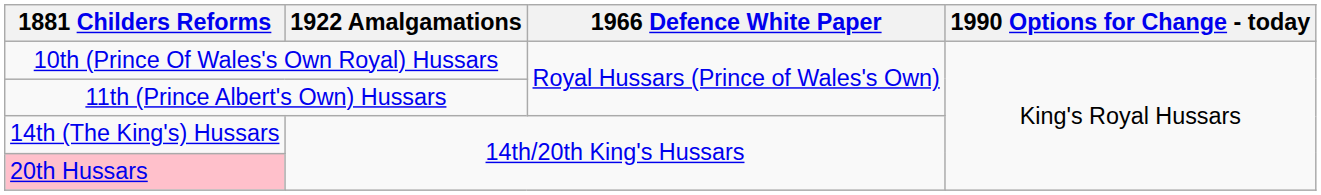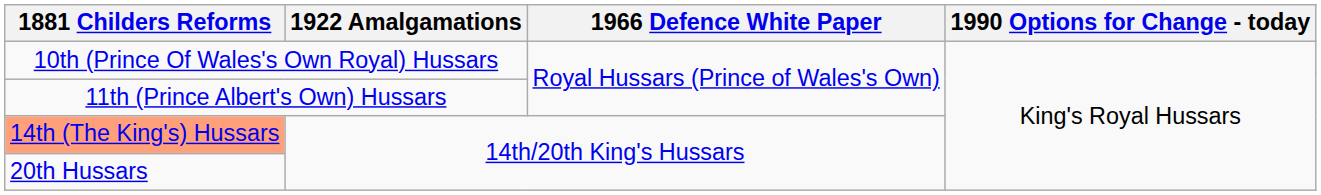(145, 134) no background -> (145, 134) lightsalmon background
(79, 171) pink background -> (79, 171) no background
